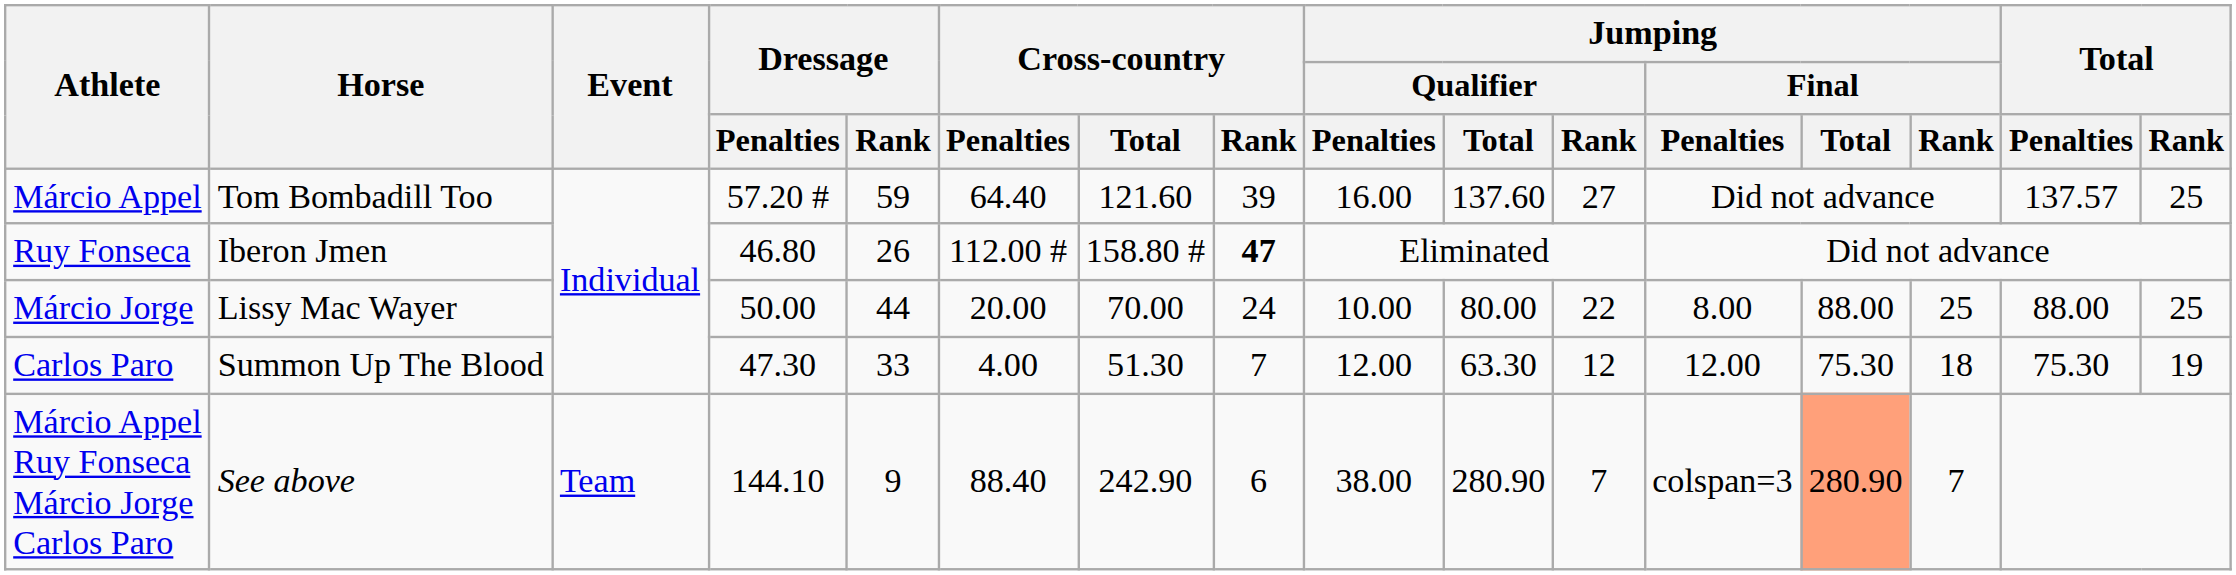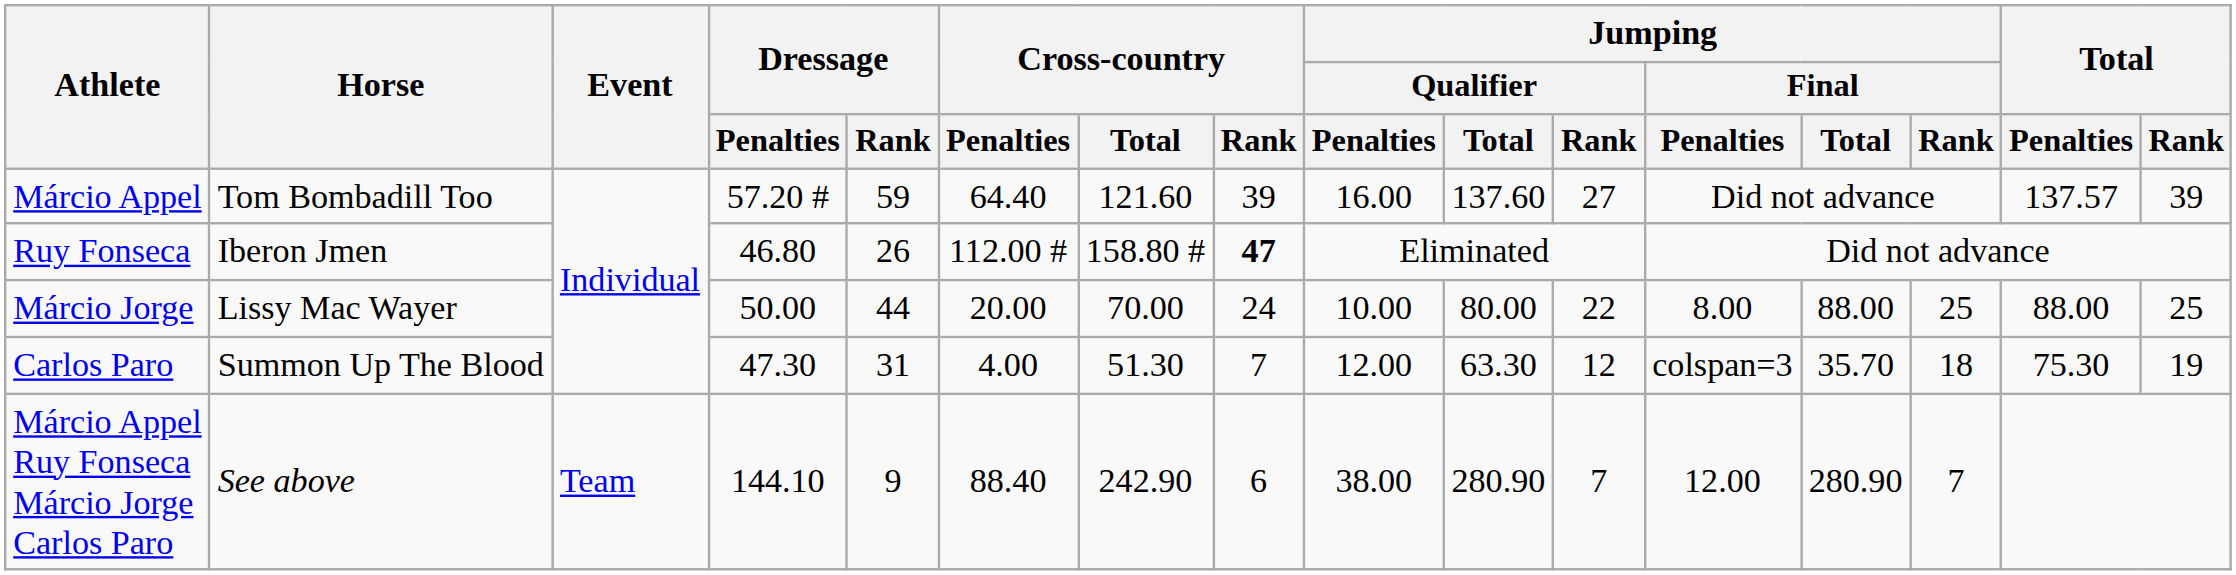(2186, 195) 25 -> (2186, 195) 39
(893, 364) 33 -> (893, 364) 31
(1722, 364) 12.00 -> (1722, 364) colspan=3
(1856, 364) 75.30 -> (1856, 364) 35.70
(1722, 481) colspan=3 -> (1722, 481) 12.00
(1856, 481) lightsalmon background -> (1856, 481) no background
